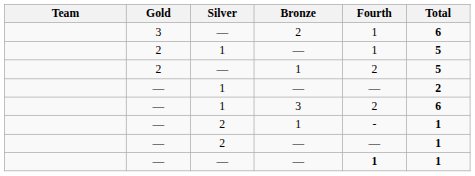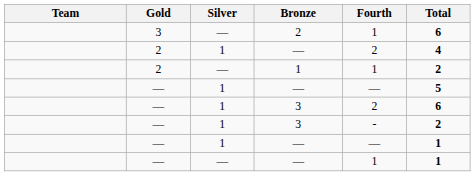(374, 50) 1 -> (374, 50) 2
(438, 50) 5 -> (438, 50) 4
(374, 69) 2 -> (374, 69) 1
(438, 69) 5 -> (438, 69) 2
(438, 87) 2 -> (438, 87) 5
(222, 124) 2 -> (222, 124) 1
(298, 124) 1 -> (298, 124) 3
(438, 124) 1 -> (438, 124) 2
(222, 143) 2 -> (222, 143) 1
(374, 161) bold -> (374, 161) normal
